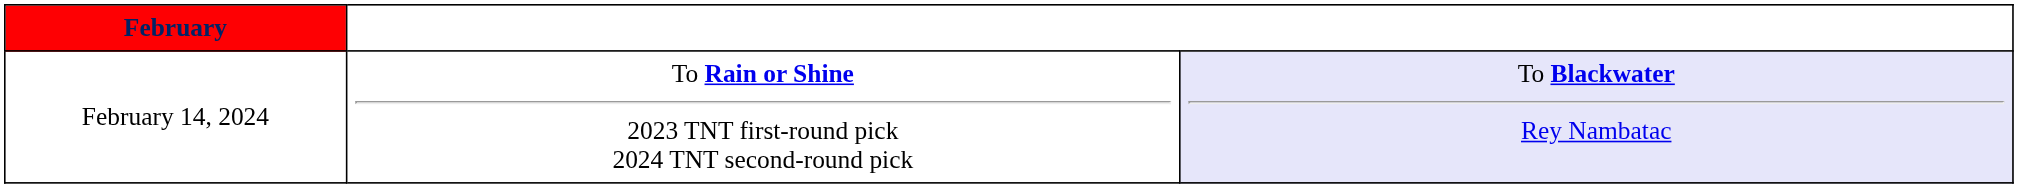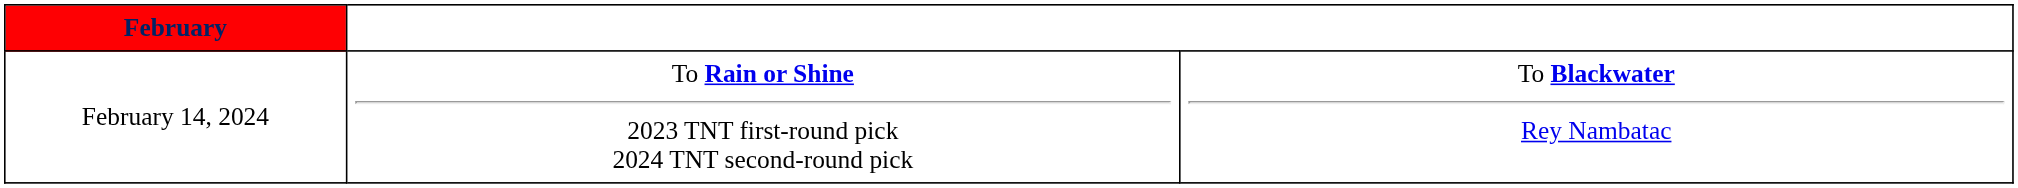(1596, 102) lavender background -> (1596, 102) no background
